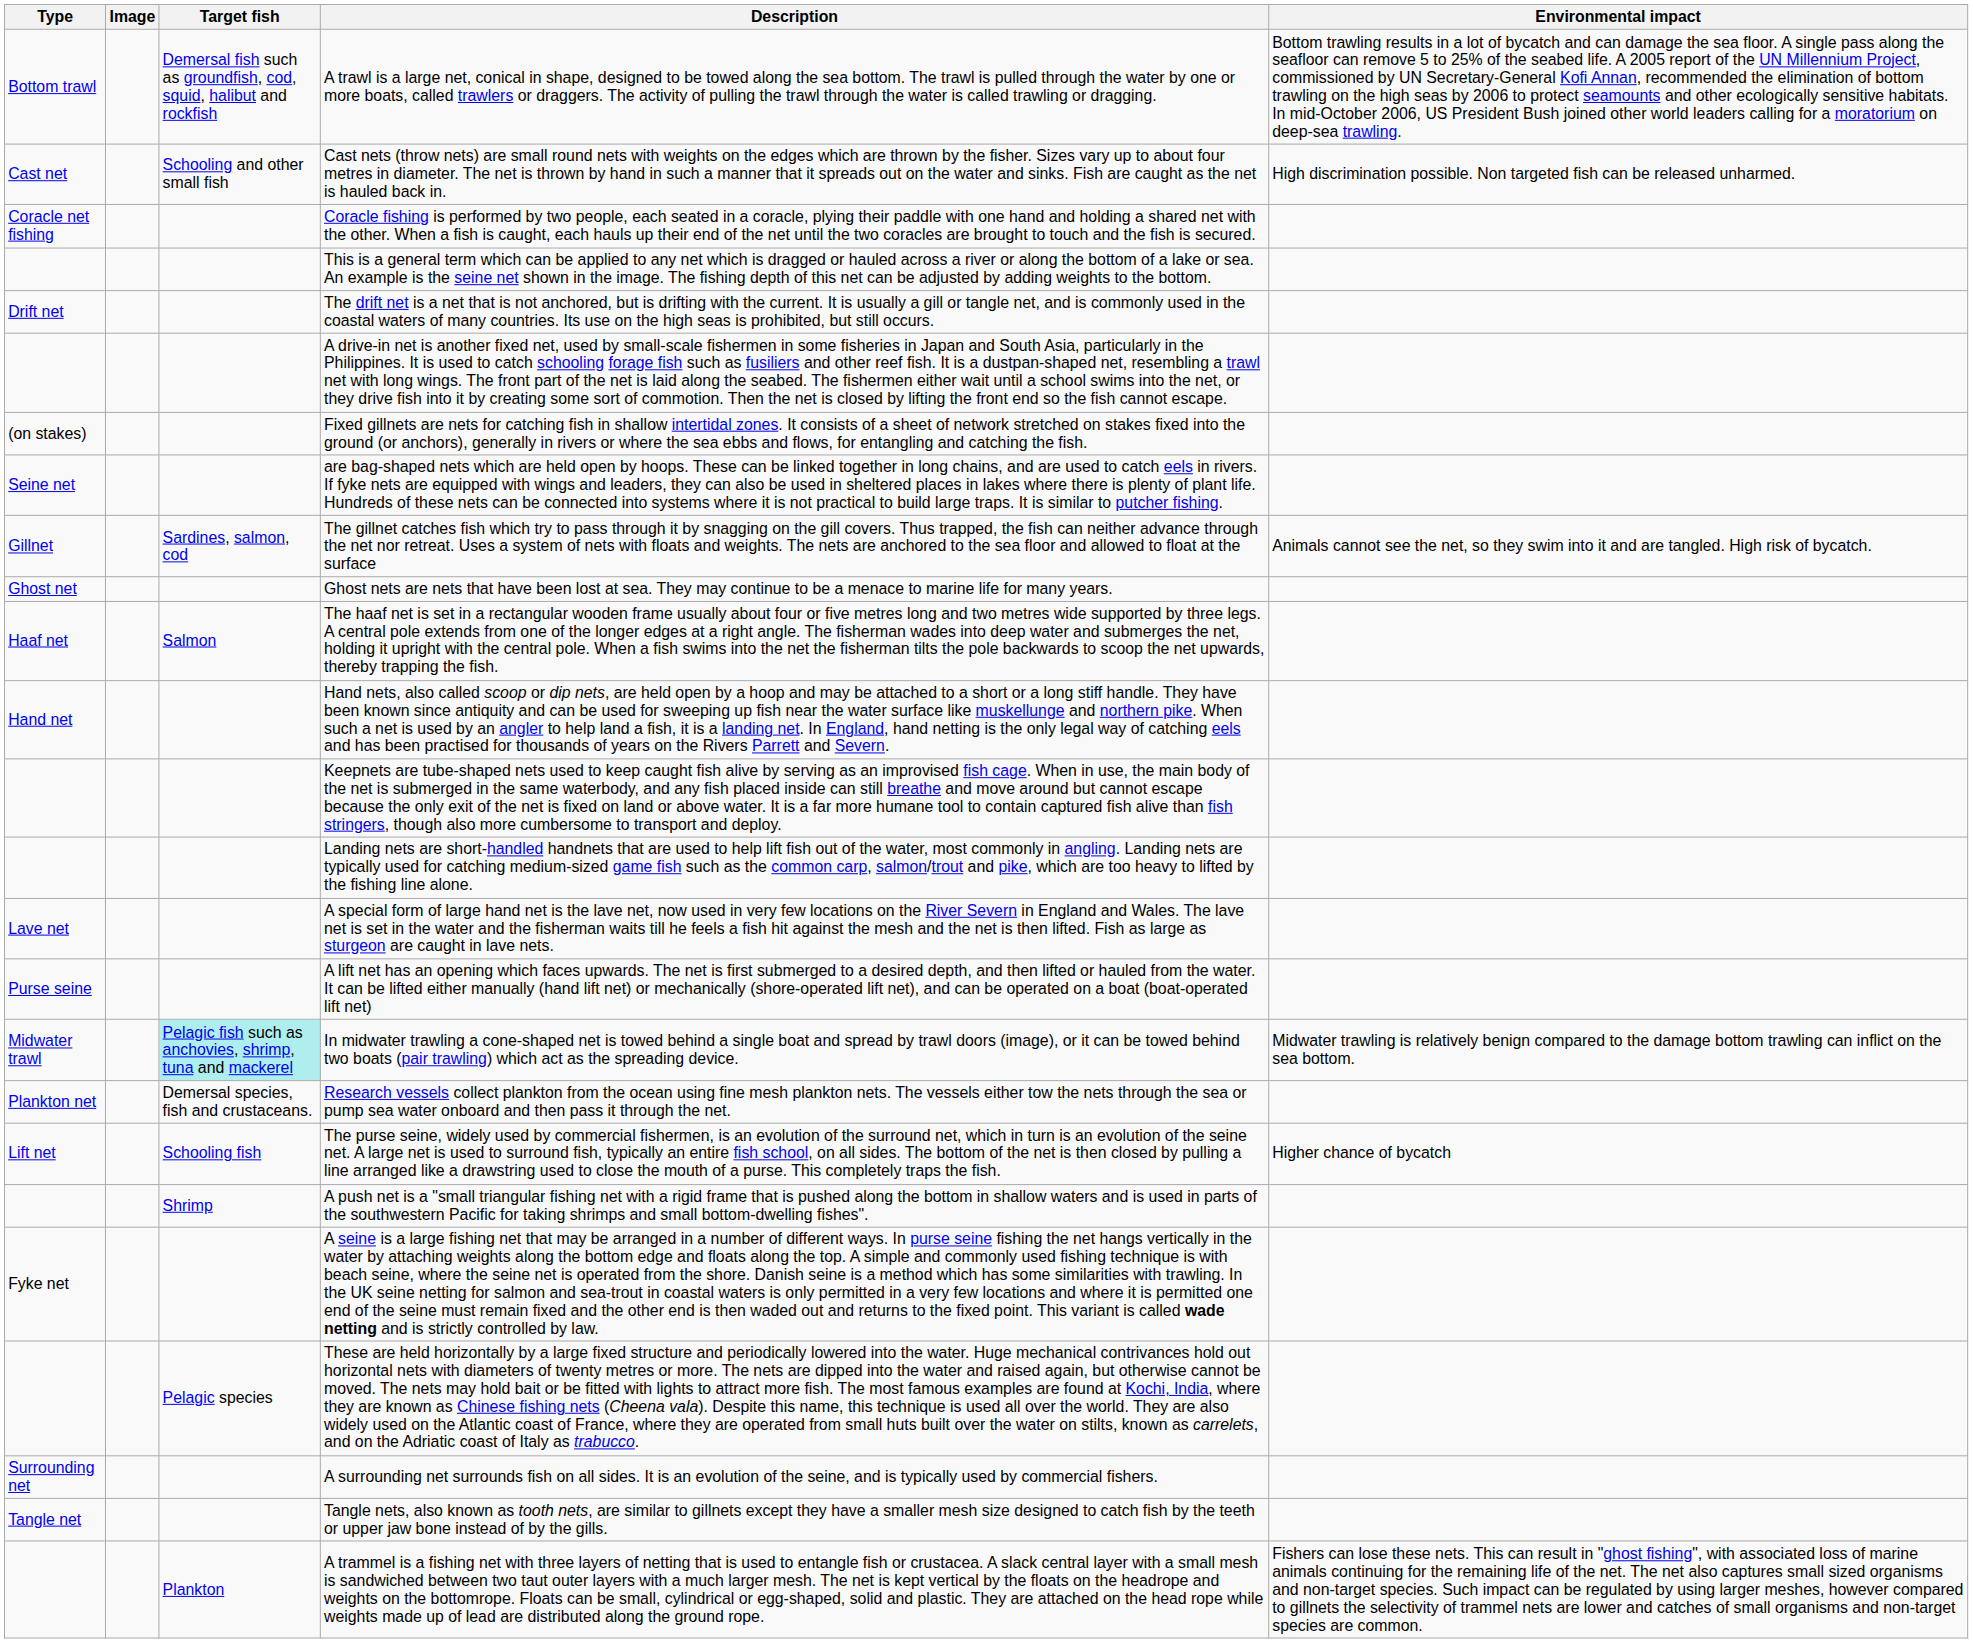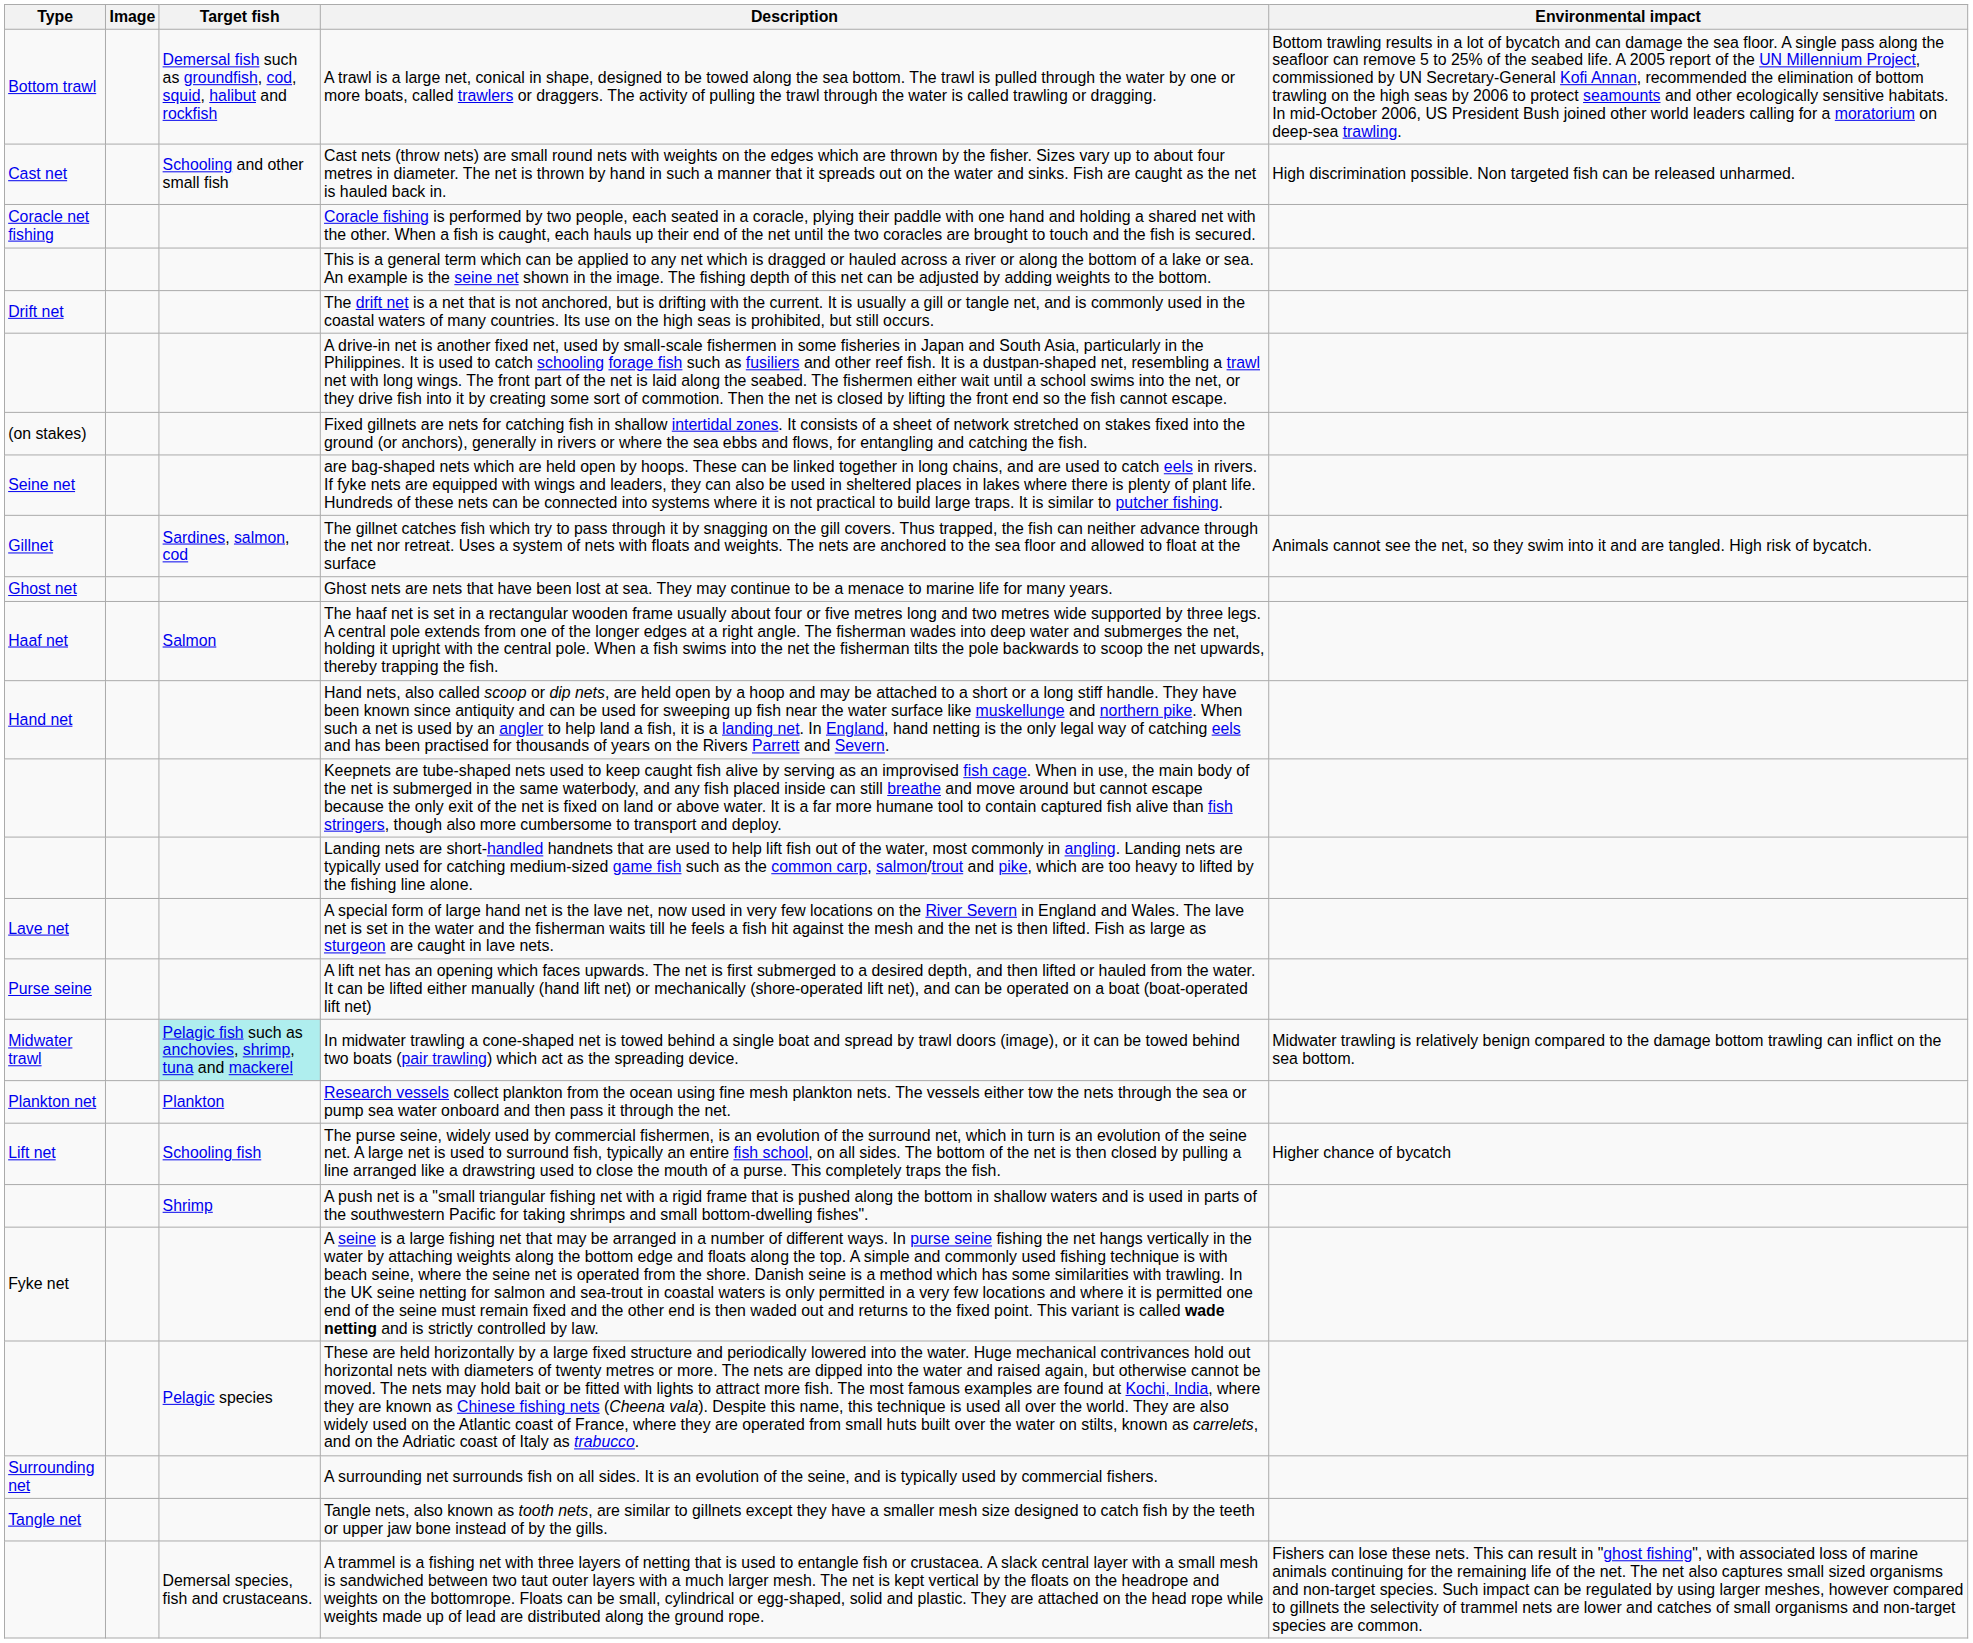(237, 1101) Demersal species, fish and crustaceans. -> (193, 1101) Plankton
(193, 1589) Plankton -> (237, 1589) Demersal species, fish and crustaceans.
